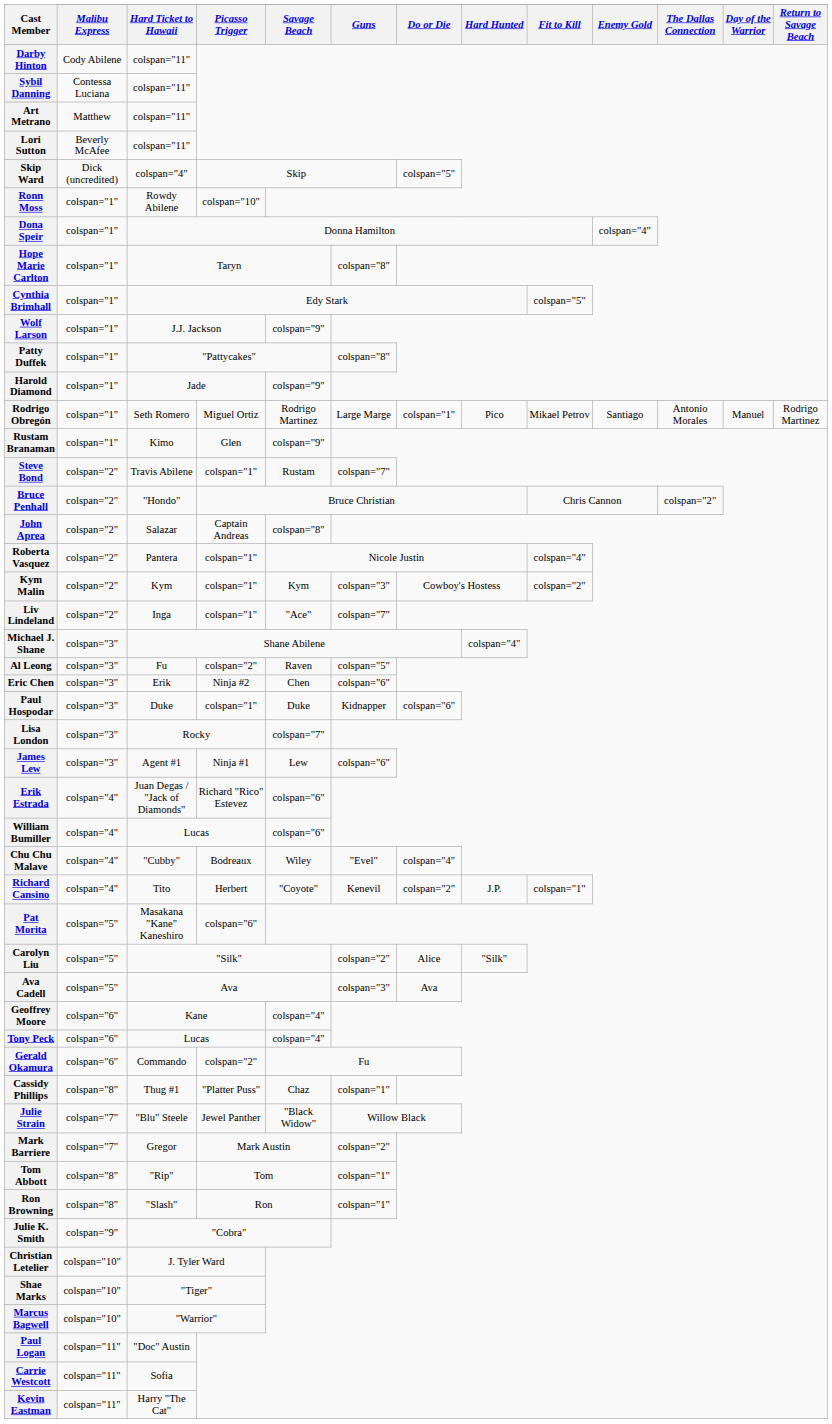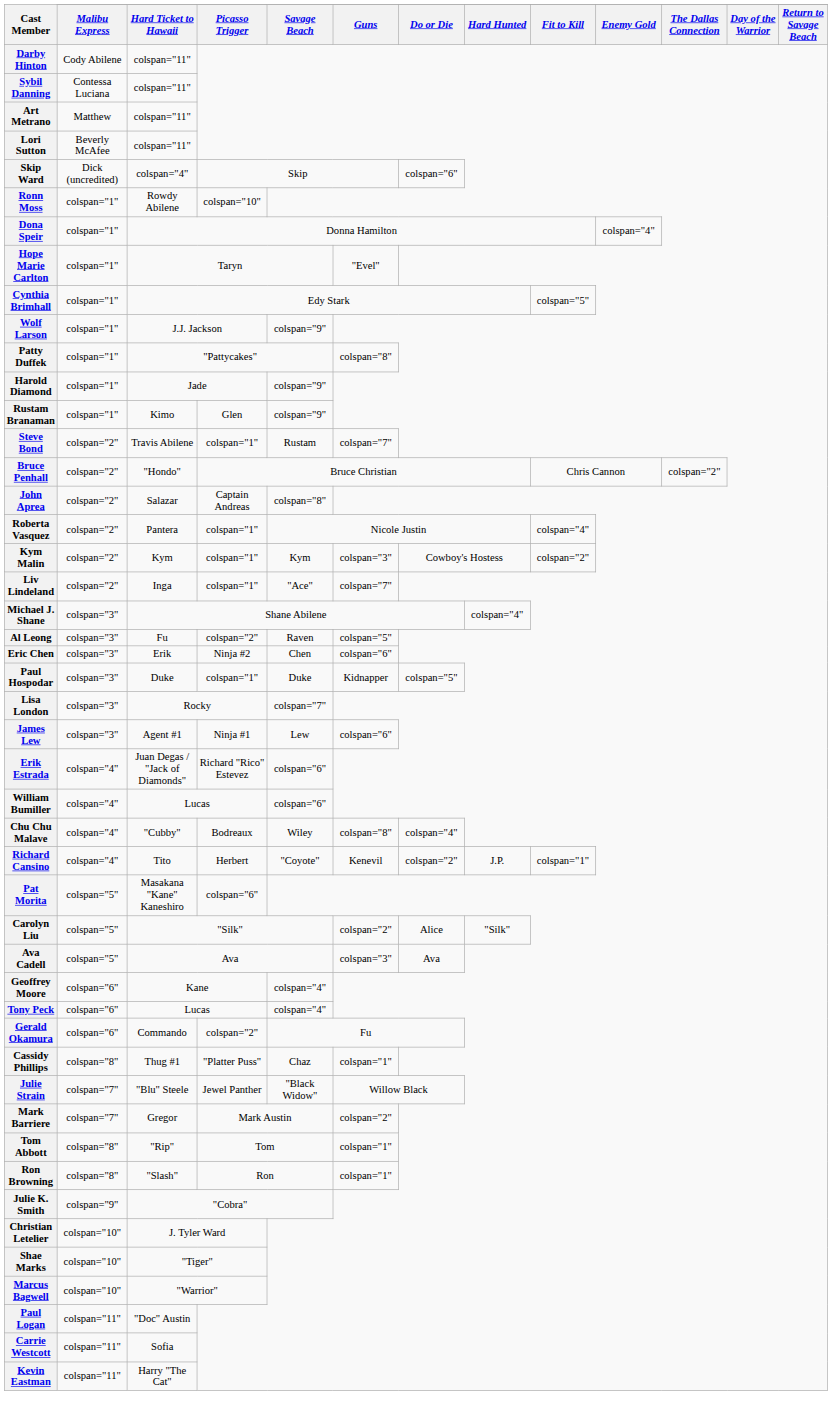(429, 173) colspan="5" -> (431, 173) colspan="6"
(364, 265) colspan="8" -> (366, 265) "Evel"
- row: (31, 414)
(429, 705) colspan="6" -> (431, 677) colspan="5"
(364, 860) "Evel" -> (366, 832) colspan="8"
